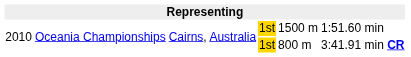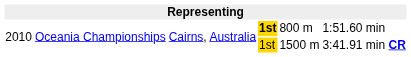(267, 28) normal -> (268, 28) bold
(298, 28) 1500 m -> (296, 28) 800 m
(295, 45) 800 m -> (299, 45) 1500 m
